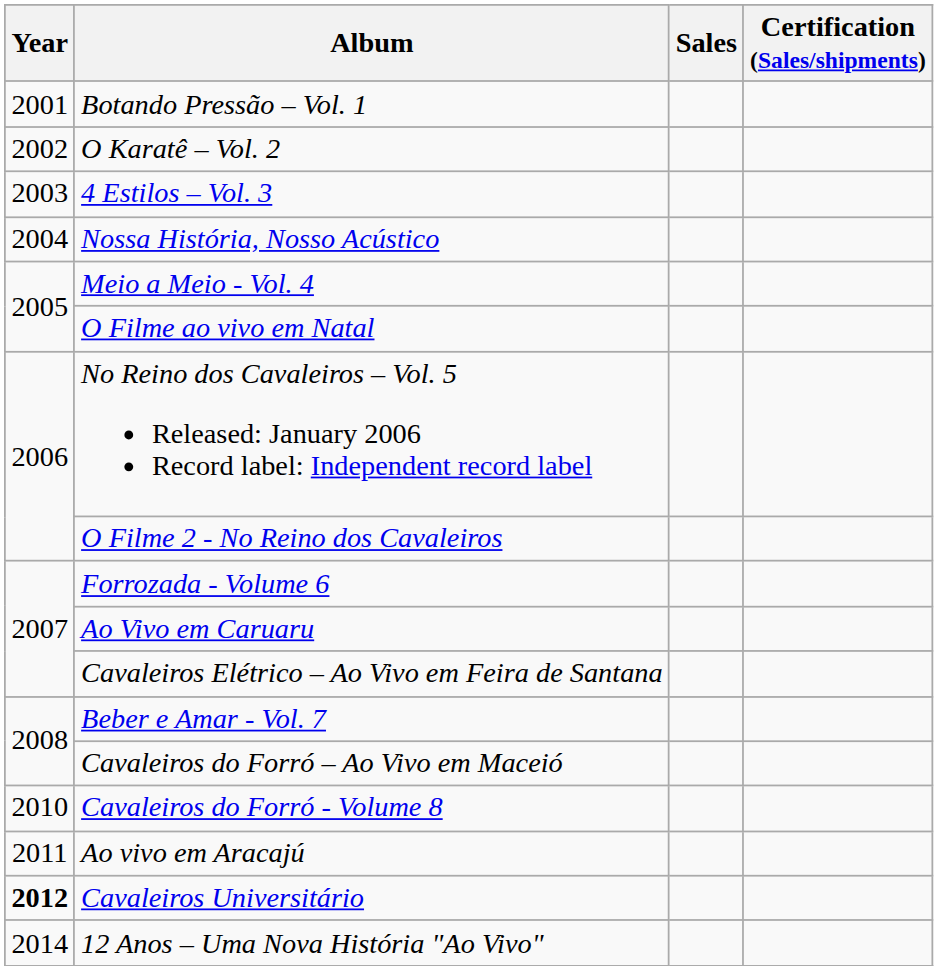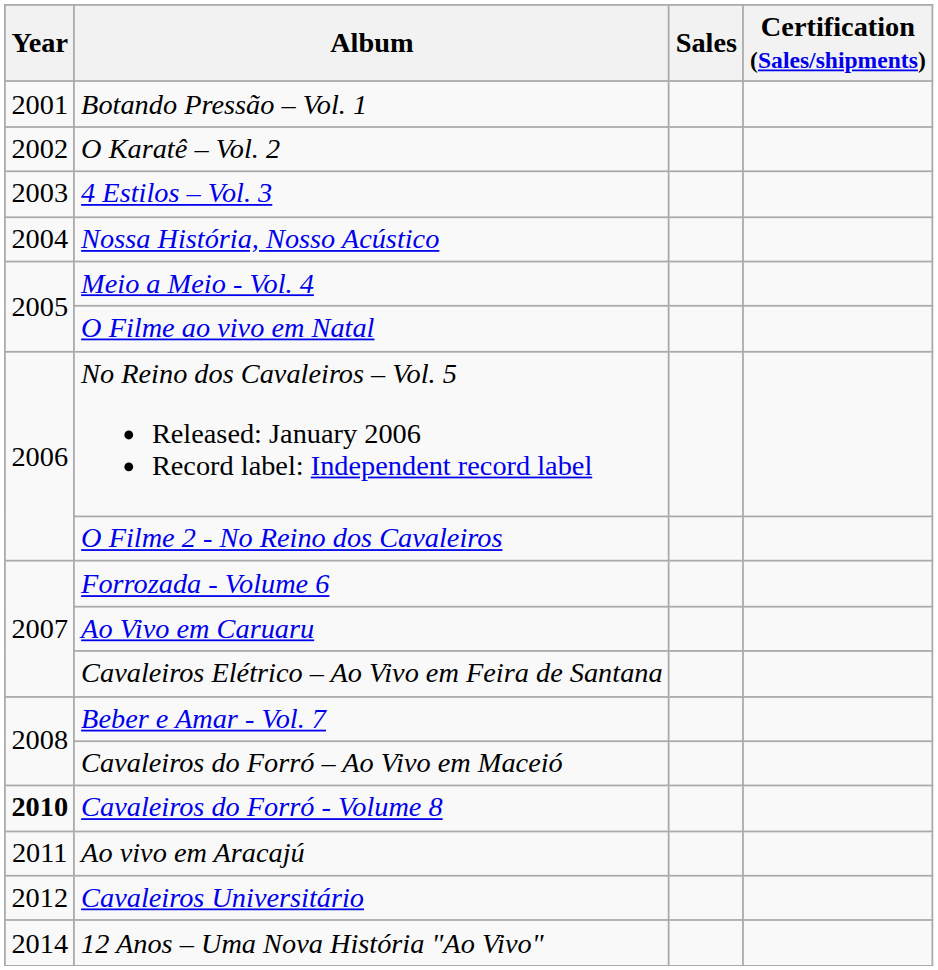(40, 807) normal -> (40, 807) bold
(40, 897) bold -> (40, 897) normal
